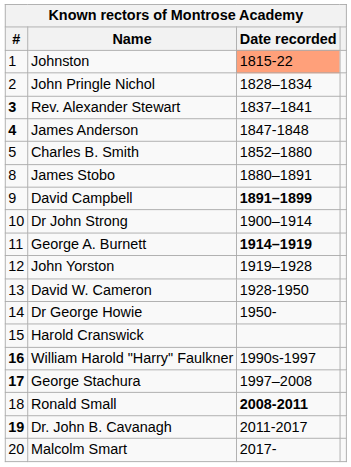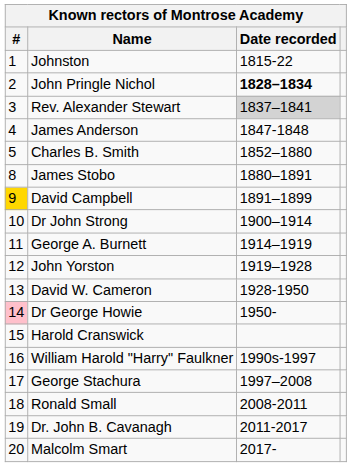(266, 61) lightsalmon background -> (266, 61) no background
(276, 84) normal -> (276, 84) bold
(12, 107) bold -> (12, 107) normal
(276, 107) no background -> (276, 107) lightgrey background
(12, 130) bold -> (12, 130) normal
(12, 198) no background -> (12, 198) gold background
(276, 198) bold -> (276, 198) normal
(276, 244) bold -> (276, 244) normal
(16, 312) no background -> (16, 312) pink background
(16, 358) bold -> (16, 358) normal
(16, 381) bold -> (16, 381) normal
(274, 404) bold -> (274, 404) normal
(16, 426) bold -> (16, 426) normal
